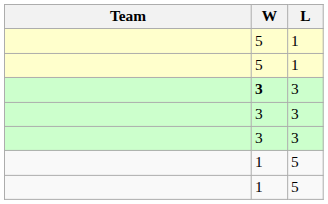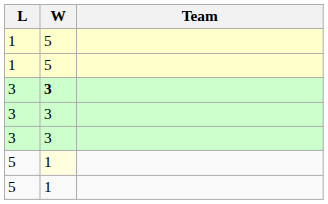columns swapped: (128, 16) <-> (305, 16)
(259, 162) no background -> (48, 162) lightyellow background
